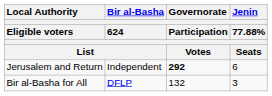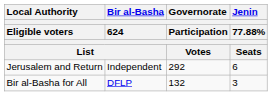(177, 67) bold -> (177, 67) normal
